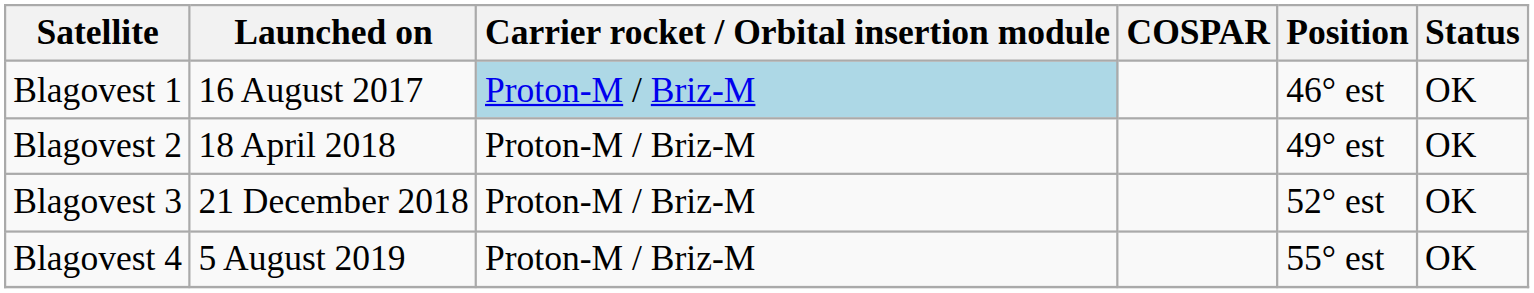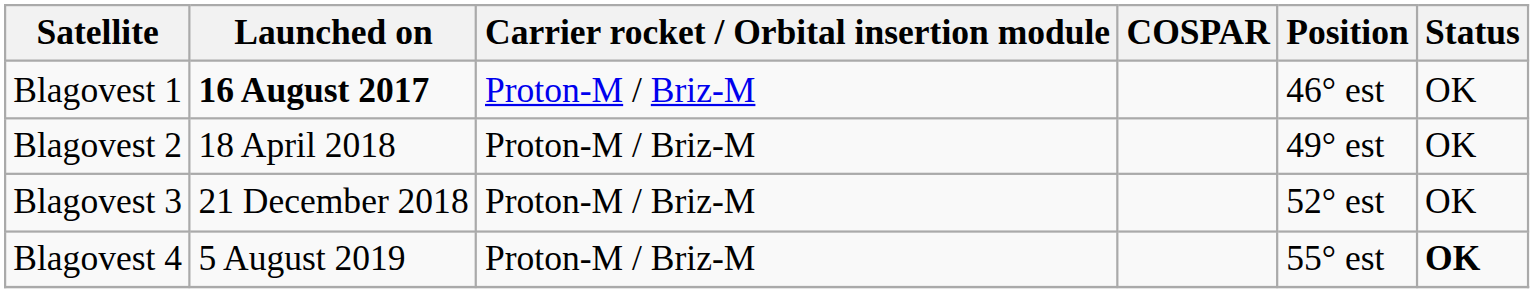(311, 88) normal -> (314, 88) bold
(620, 88) lightblue background -> (620, 88) no background
(1451, 257) normal -> (1453, 257) bold
